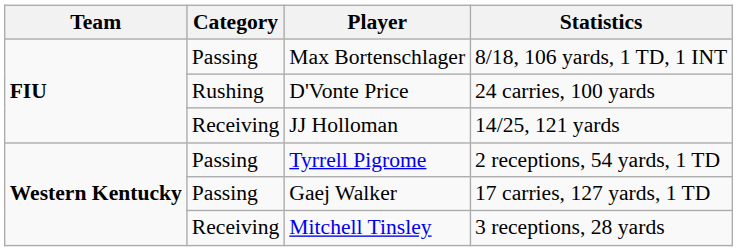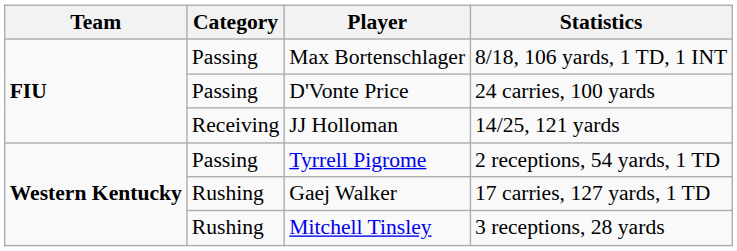(228, 90) Rushing -> (225, 90) Passing
(225, 193) Passing -> (228, 193) Rushing
(236, 227) Receiving -> (228, 227) Rushing
